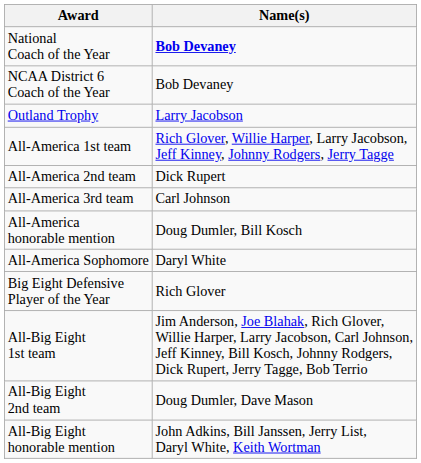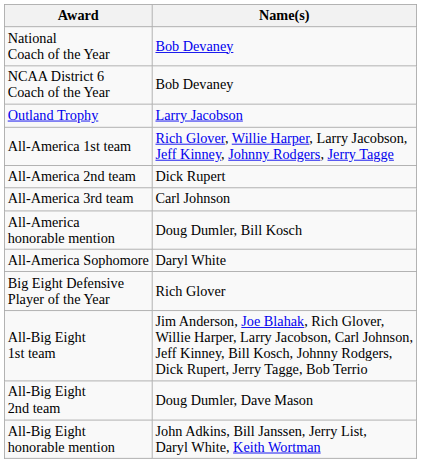(196, 46) bold -> (194, 46) normal
